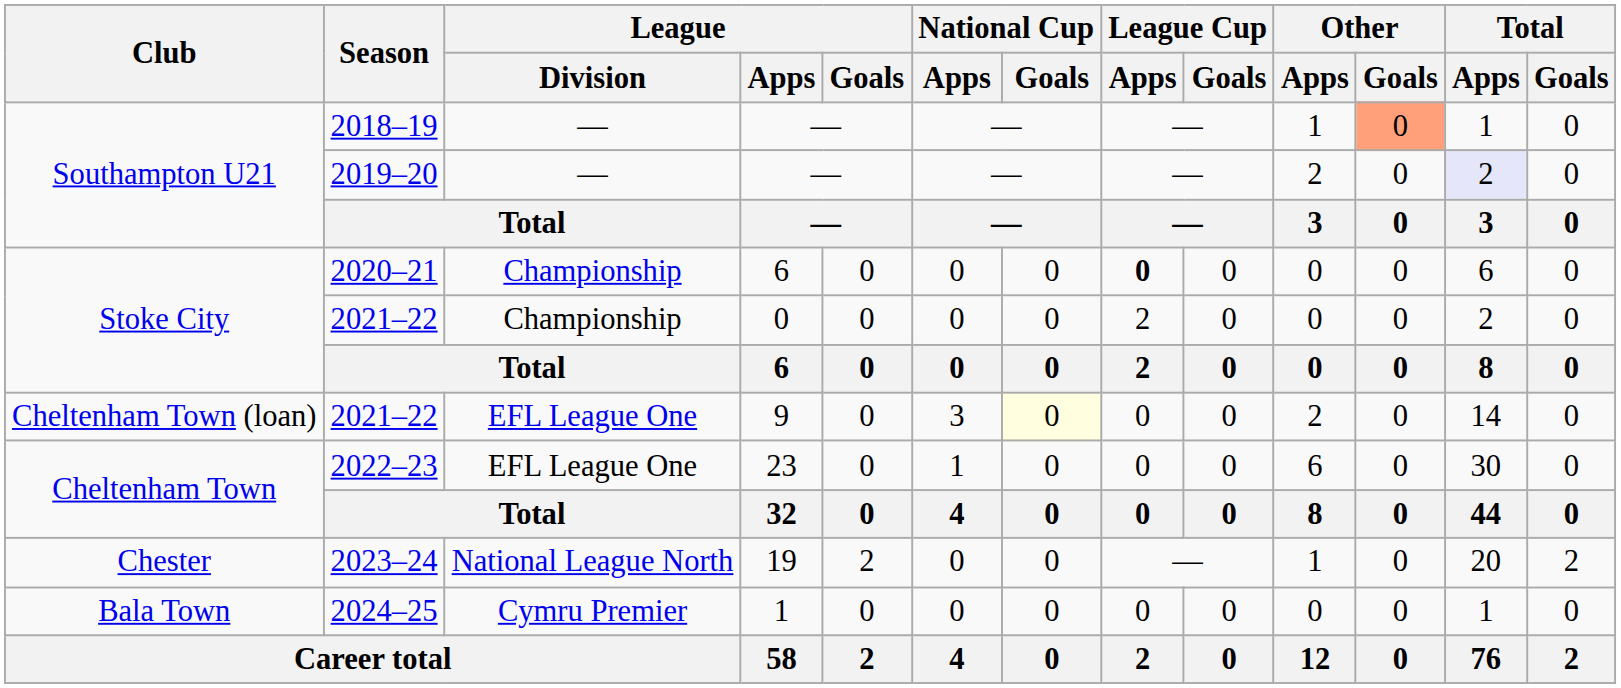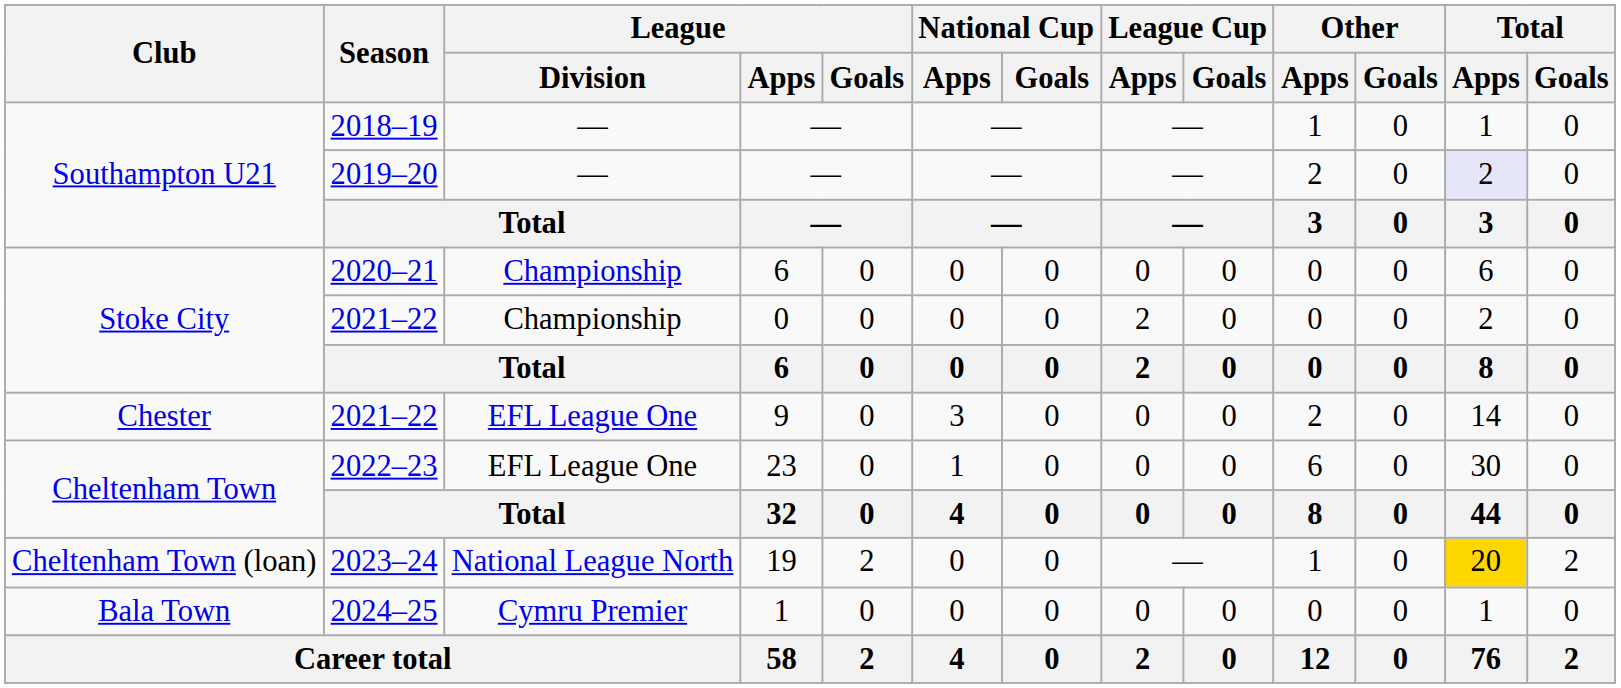(1400, 125) lightsalmon background -> (1400, 125) no background
(1143, 271) bold -> (1143, 271) normal
(164, 416) Cheltenham Town (loan) -> (164, 416) Chester
(1052, 416) lightyellow background -> (1052, 416) no background
(164, 561) Chester -> (164, 561) Cheltenham Town (loan)
(1486, 561) no background -> (1486, 561) gold background
